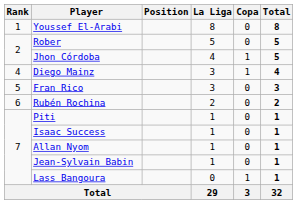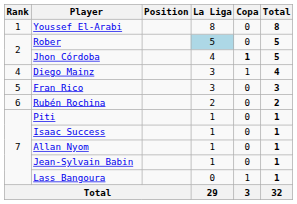(212, 42) no background -> (212, 42) lightblue background
(247, 57) normal -> (247, 57) bold
